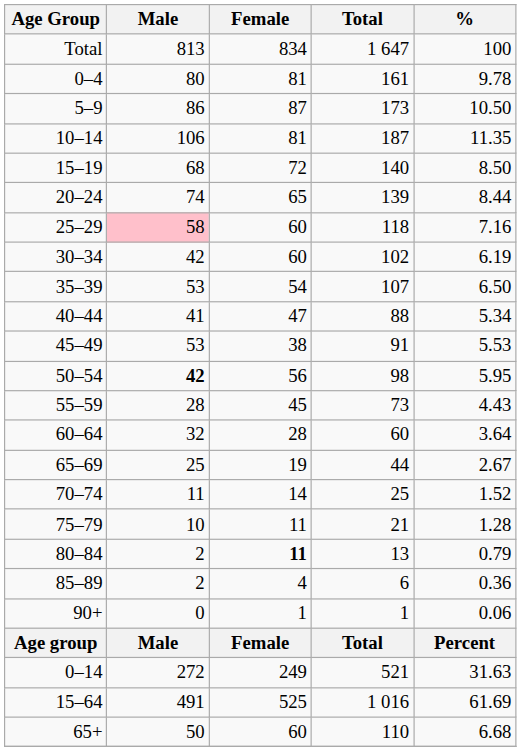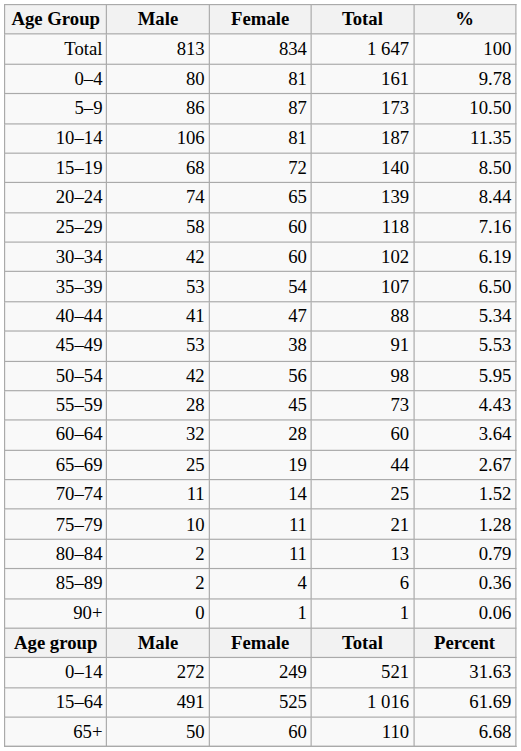(195, 227) pink background -> (195, 227) no background
(195, 375) bold -> (195, 375) normal
(298, 553) bold -> (298, 553) normal
